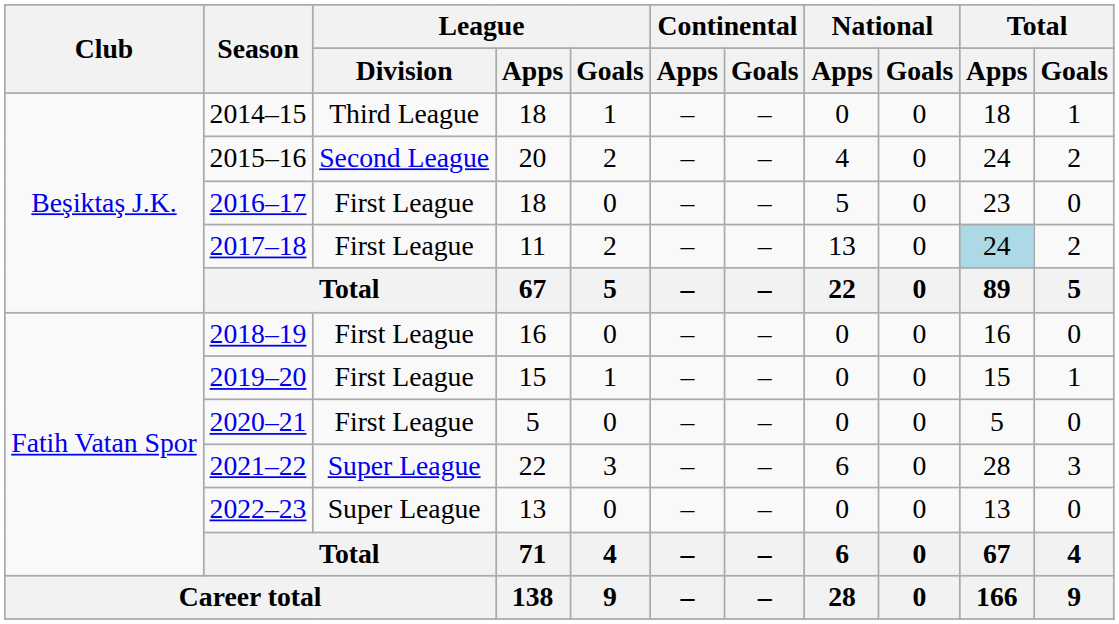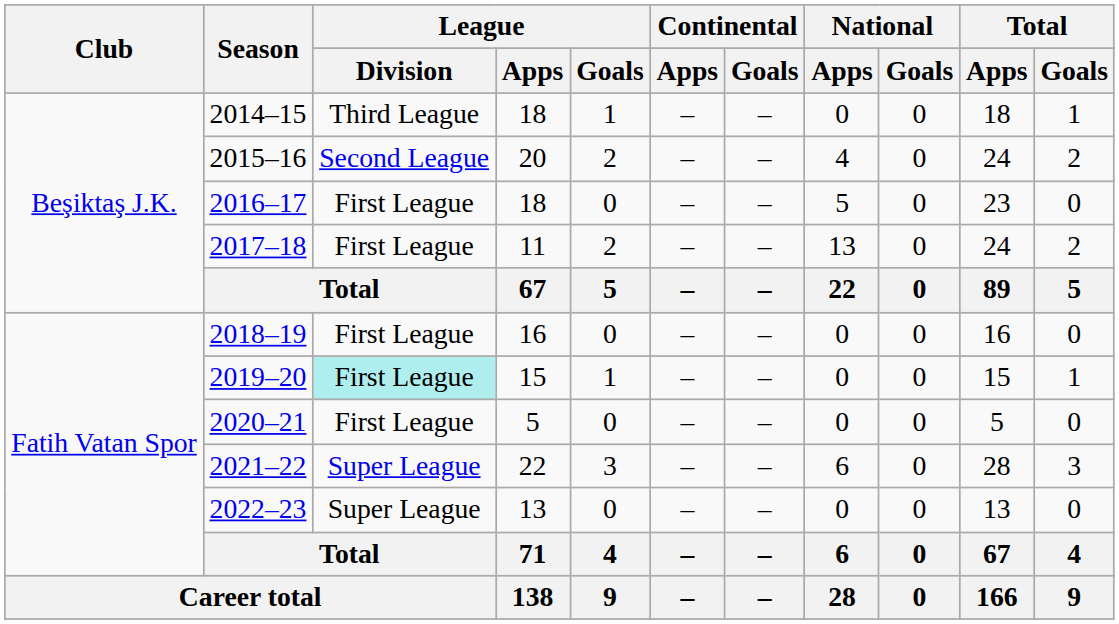(997, 245) lightblue background -> (997, 245) no background
(404, 377) no background -> (404, 377) paleturquoise background
